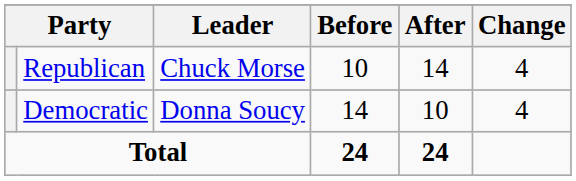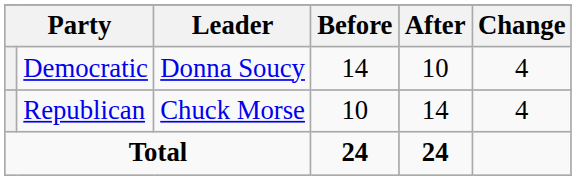rows swapped: (84, 68) <-> (86, 110)
